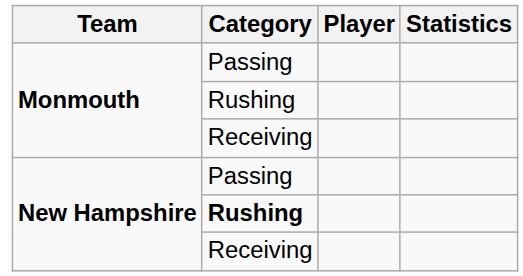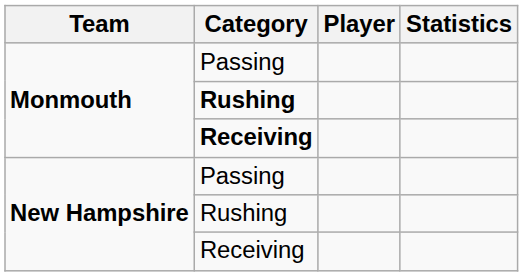(252, 99) normal -> (248, 99) bold
(260, 137) normal -> (256, 137) bold
(255, 213) bold -> (244, 213) normal
